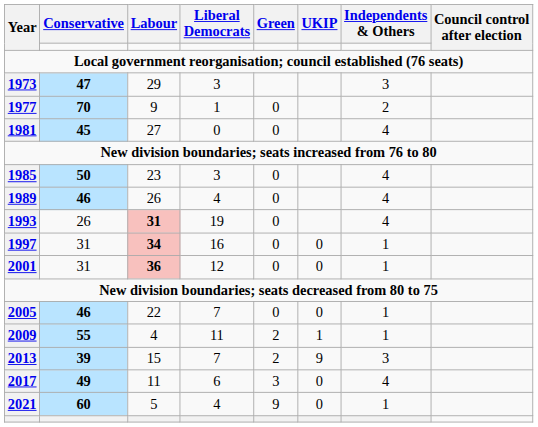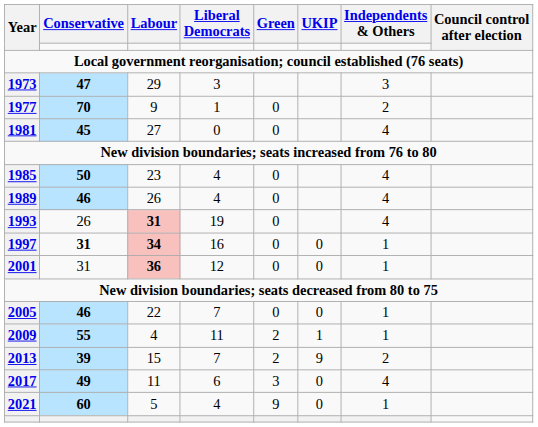(217, 175) 3 -> (217, 175) 4
(84, 244) normal -> (84, 244) bold
(386, 358) 3 -> (386, 358) 2
